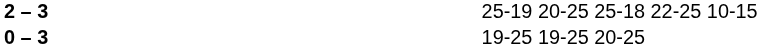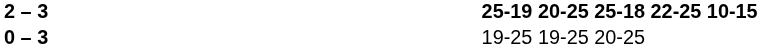(620, 11) normal -> (620, 11) bold
